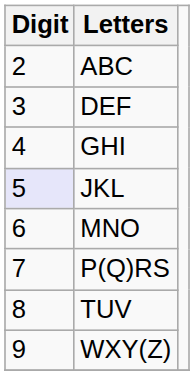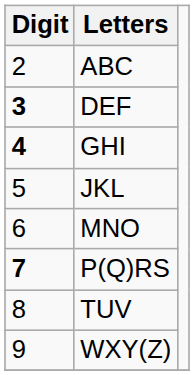(19, 106) normal -> (19, 106) bold
(19, 147) normal -> (19, 147) bold
(19, 187) lavender background -> (19, 187) no background
(19, 268) normal -> (19, 268) bold
